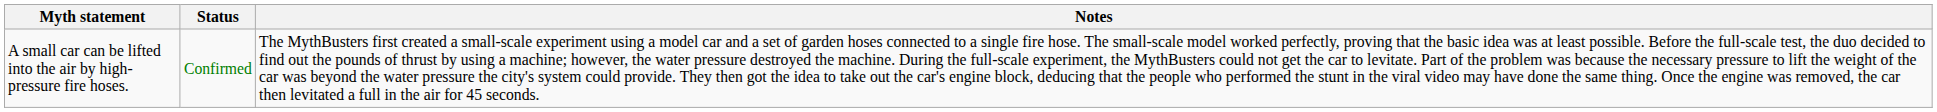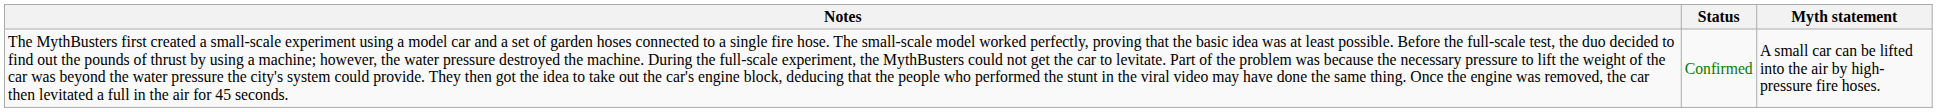columns swapped: (92, 16) <-> (1094, 16)
